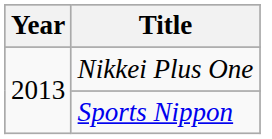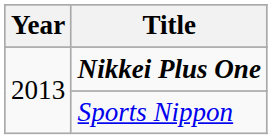(165, 68) normal -> (169, 68) bold
